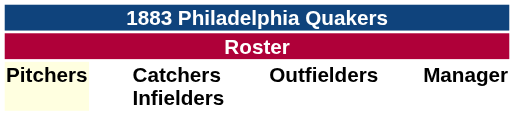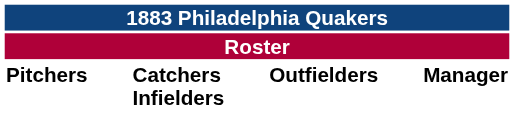(47, 75) lightyellow background -> (47, 75) no background
